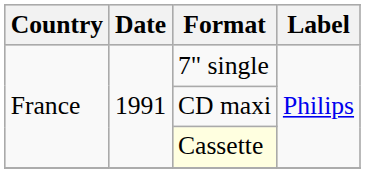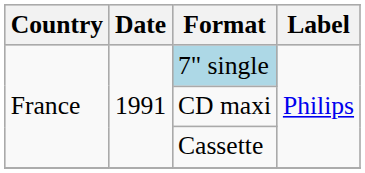(223, 65) no background -> (223, 65) lightblue background
(221, 146) lightyellow background -> (221, 146) no background
